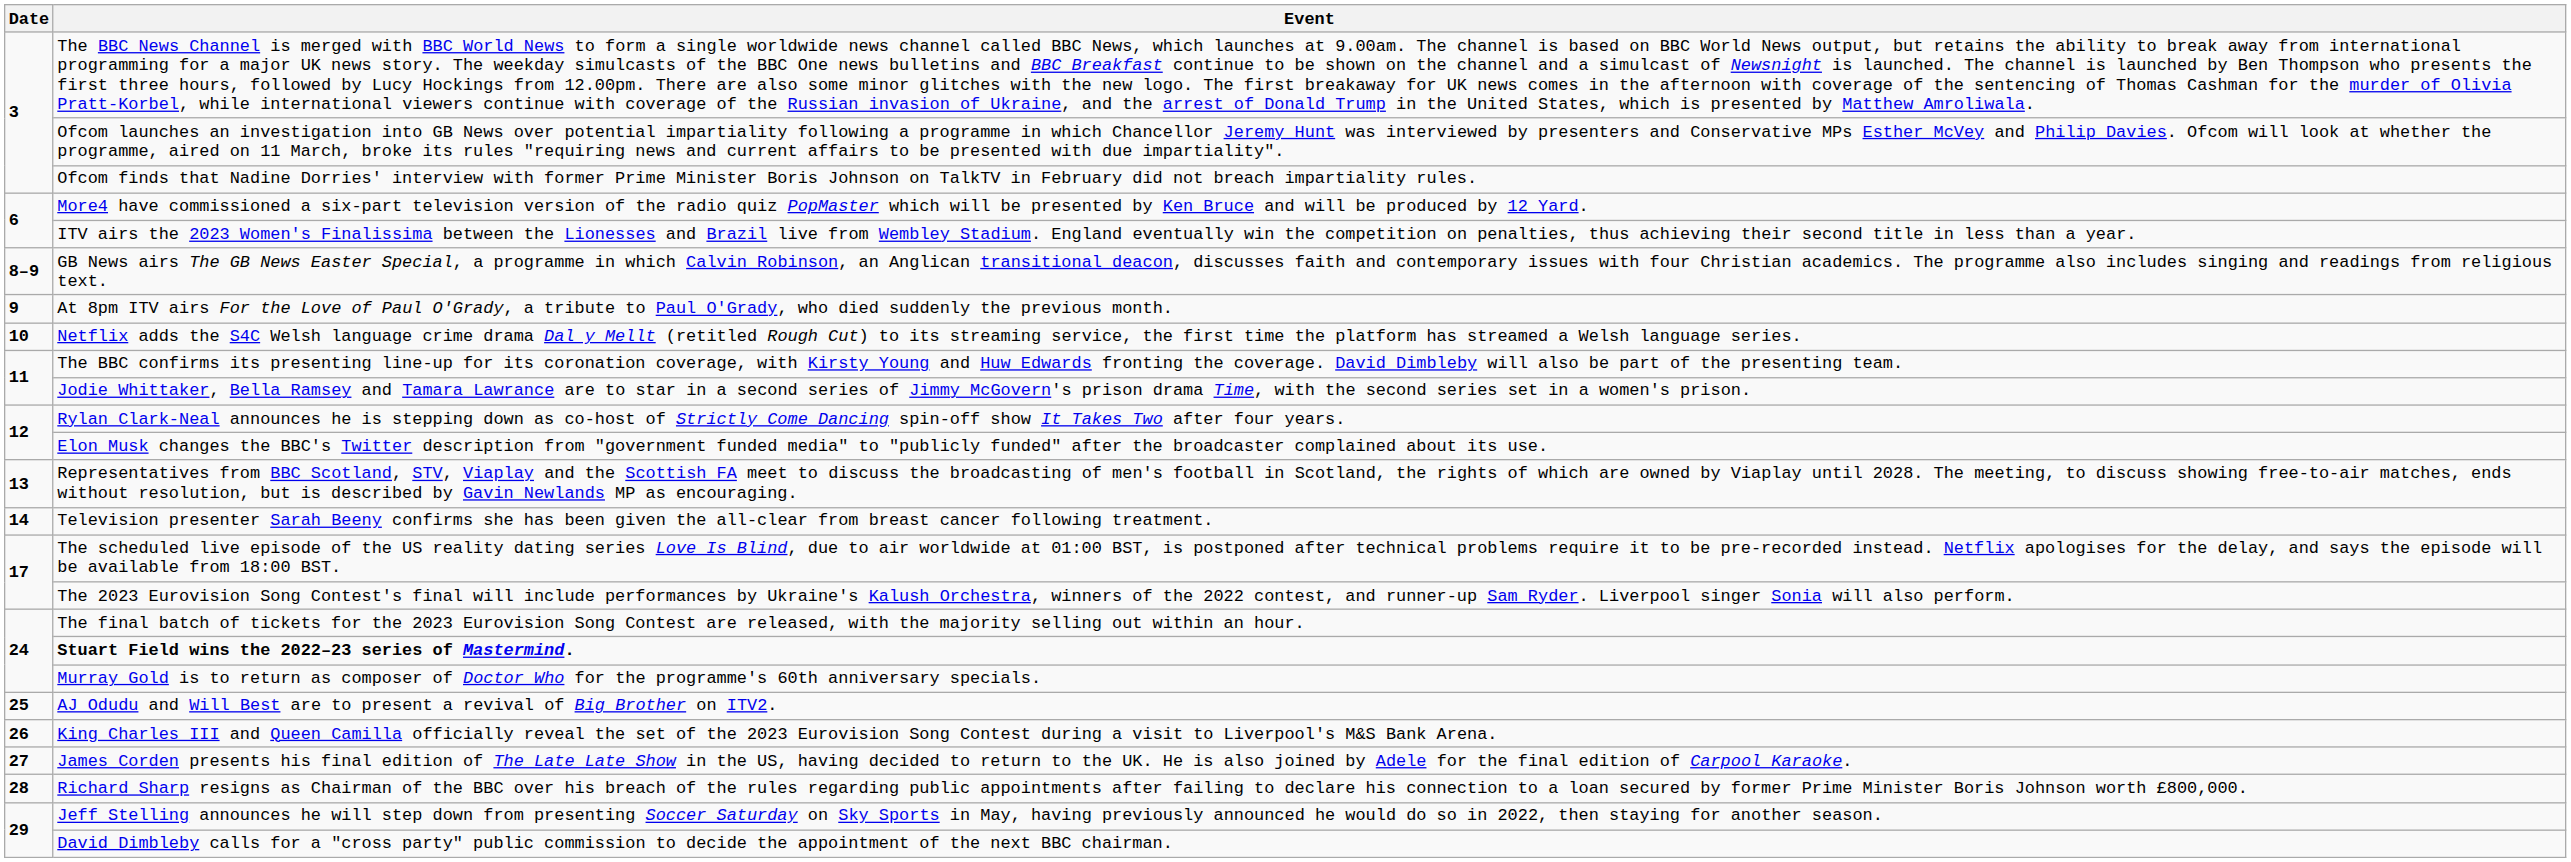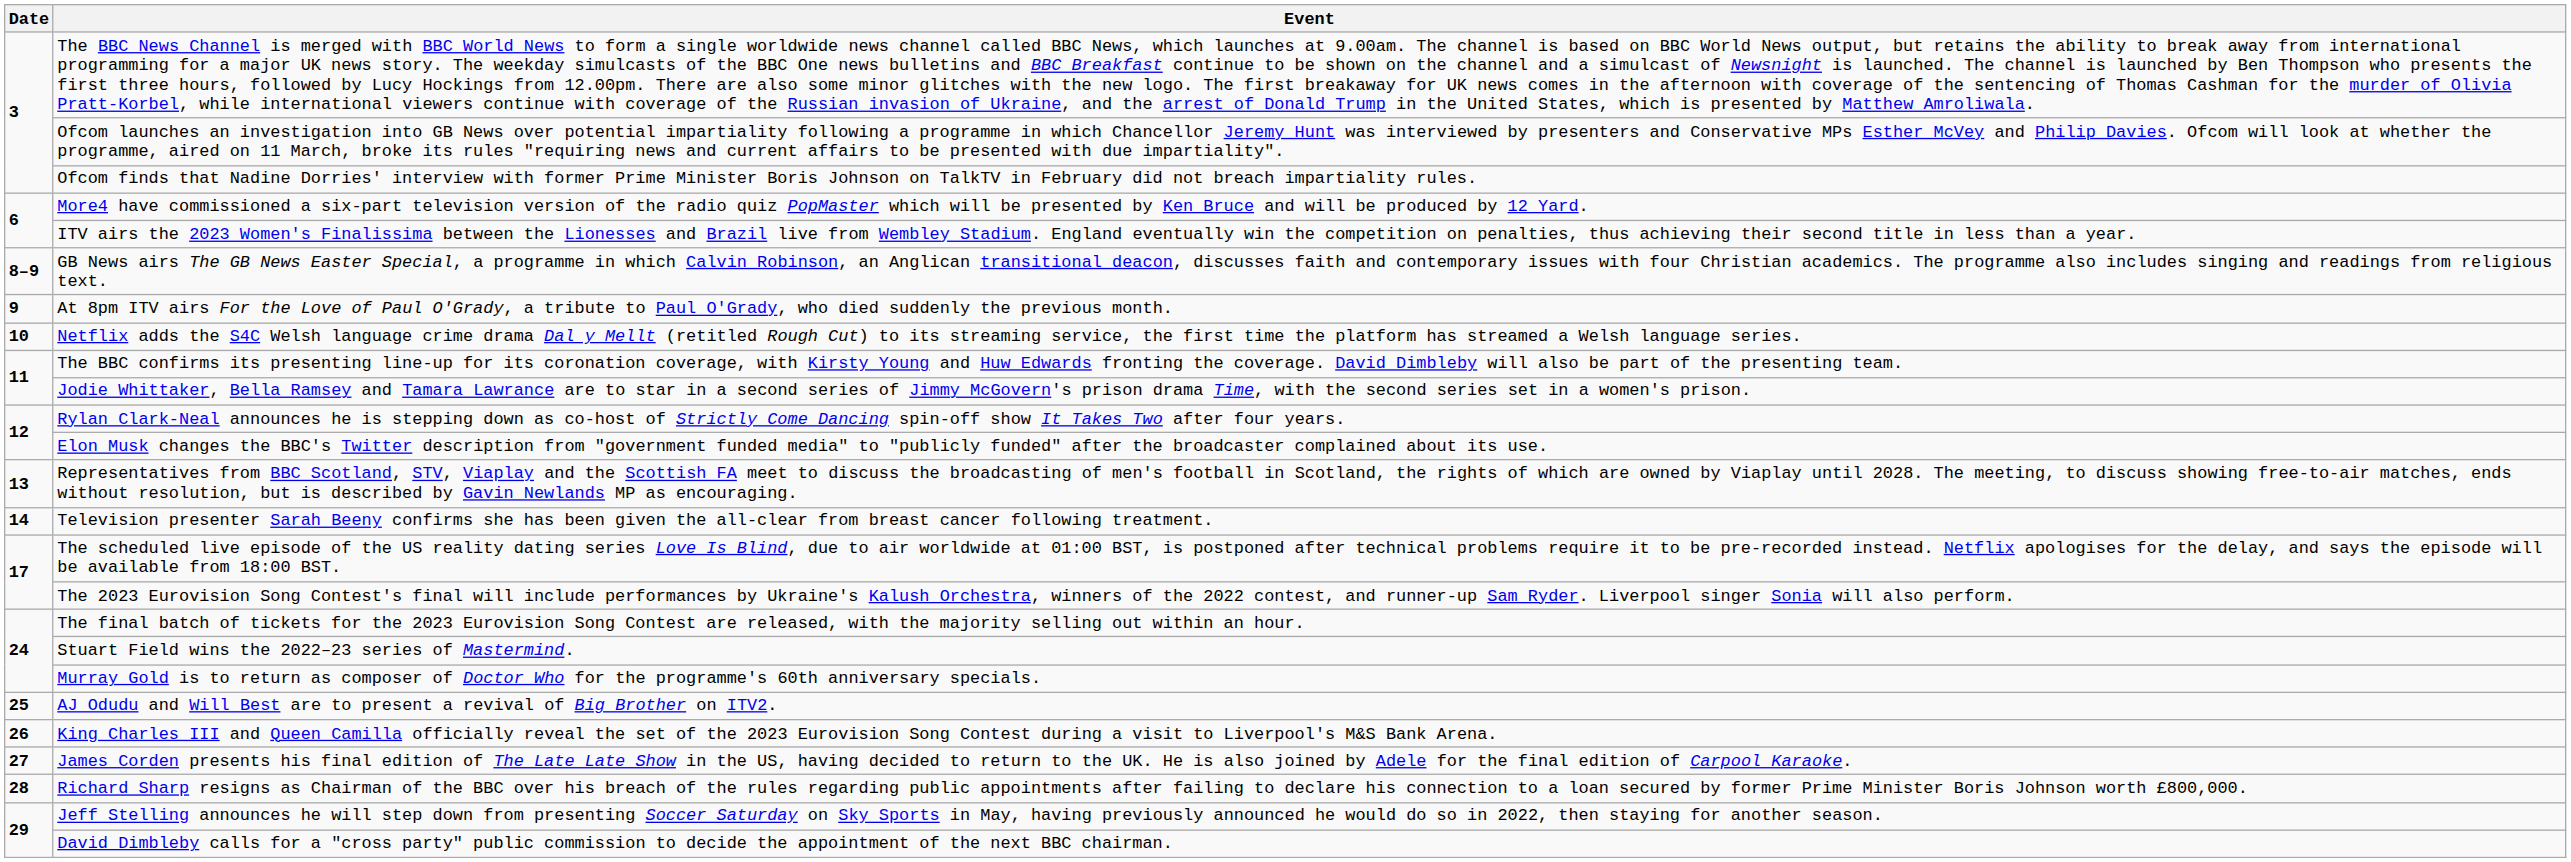(316, 651) bold -> (316, 651) normal
